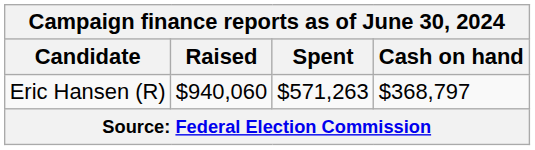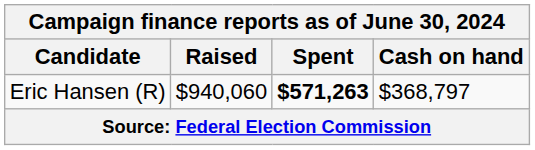(323, 91) normal -> (323, 91) bold
